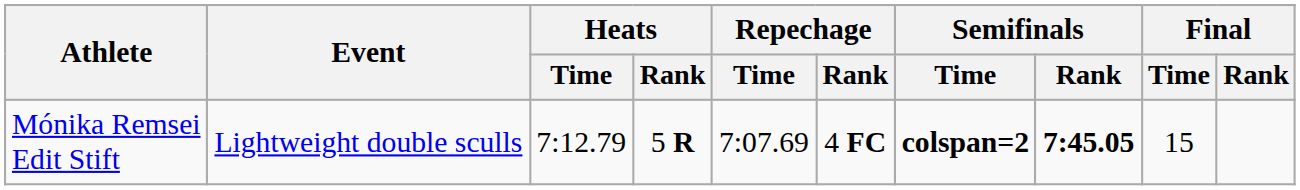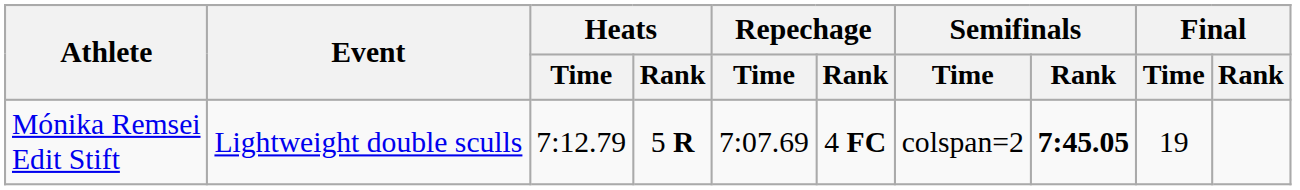(965, 142) bold -> (963, 142) normal
(1179, 142) 15 -> (1174, 142) 19
